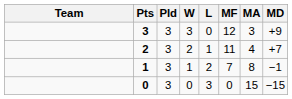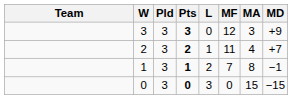columns swapped: (145, 13) <-> (189, 13)
